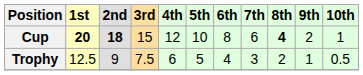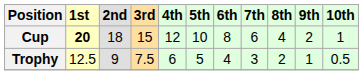(115, 37) bold -> (115, 37) normal
(282, 37) bold -> (282, 37) normal
